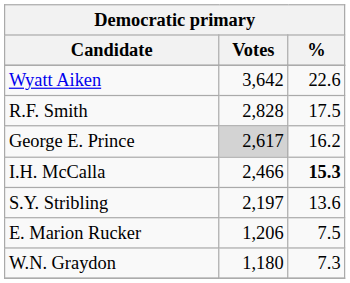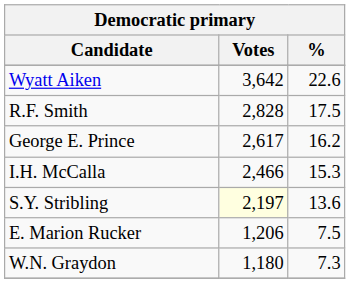(263, 141) lightgrey background -> (263, 141) no background
(324, 171) bold -> (324, 171) normal
(263, 201) no background -> (263, 201) lightyellow background
